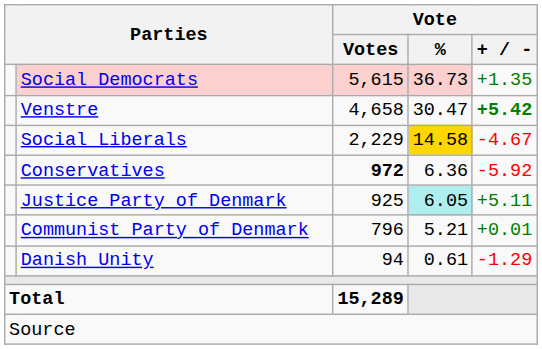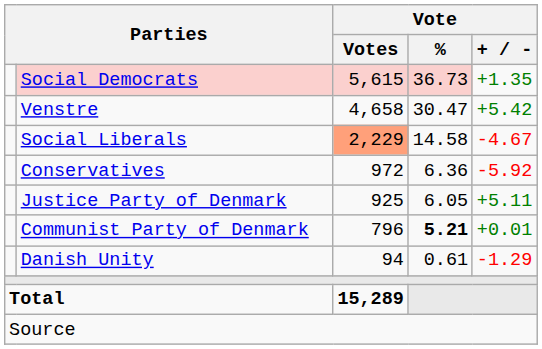(505, 110) bold -> (505, 110) normal
(376, 140) no background -> (376, 140) lightsalmon background
(440, 140) gold background -> (440, 140) no background
(387, 170) bold -> (387, 170) normal
(446, 200) paleturquoise background -> (446, 200) no background
(446, 230) normal -> (446, 230) bold
